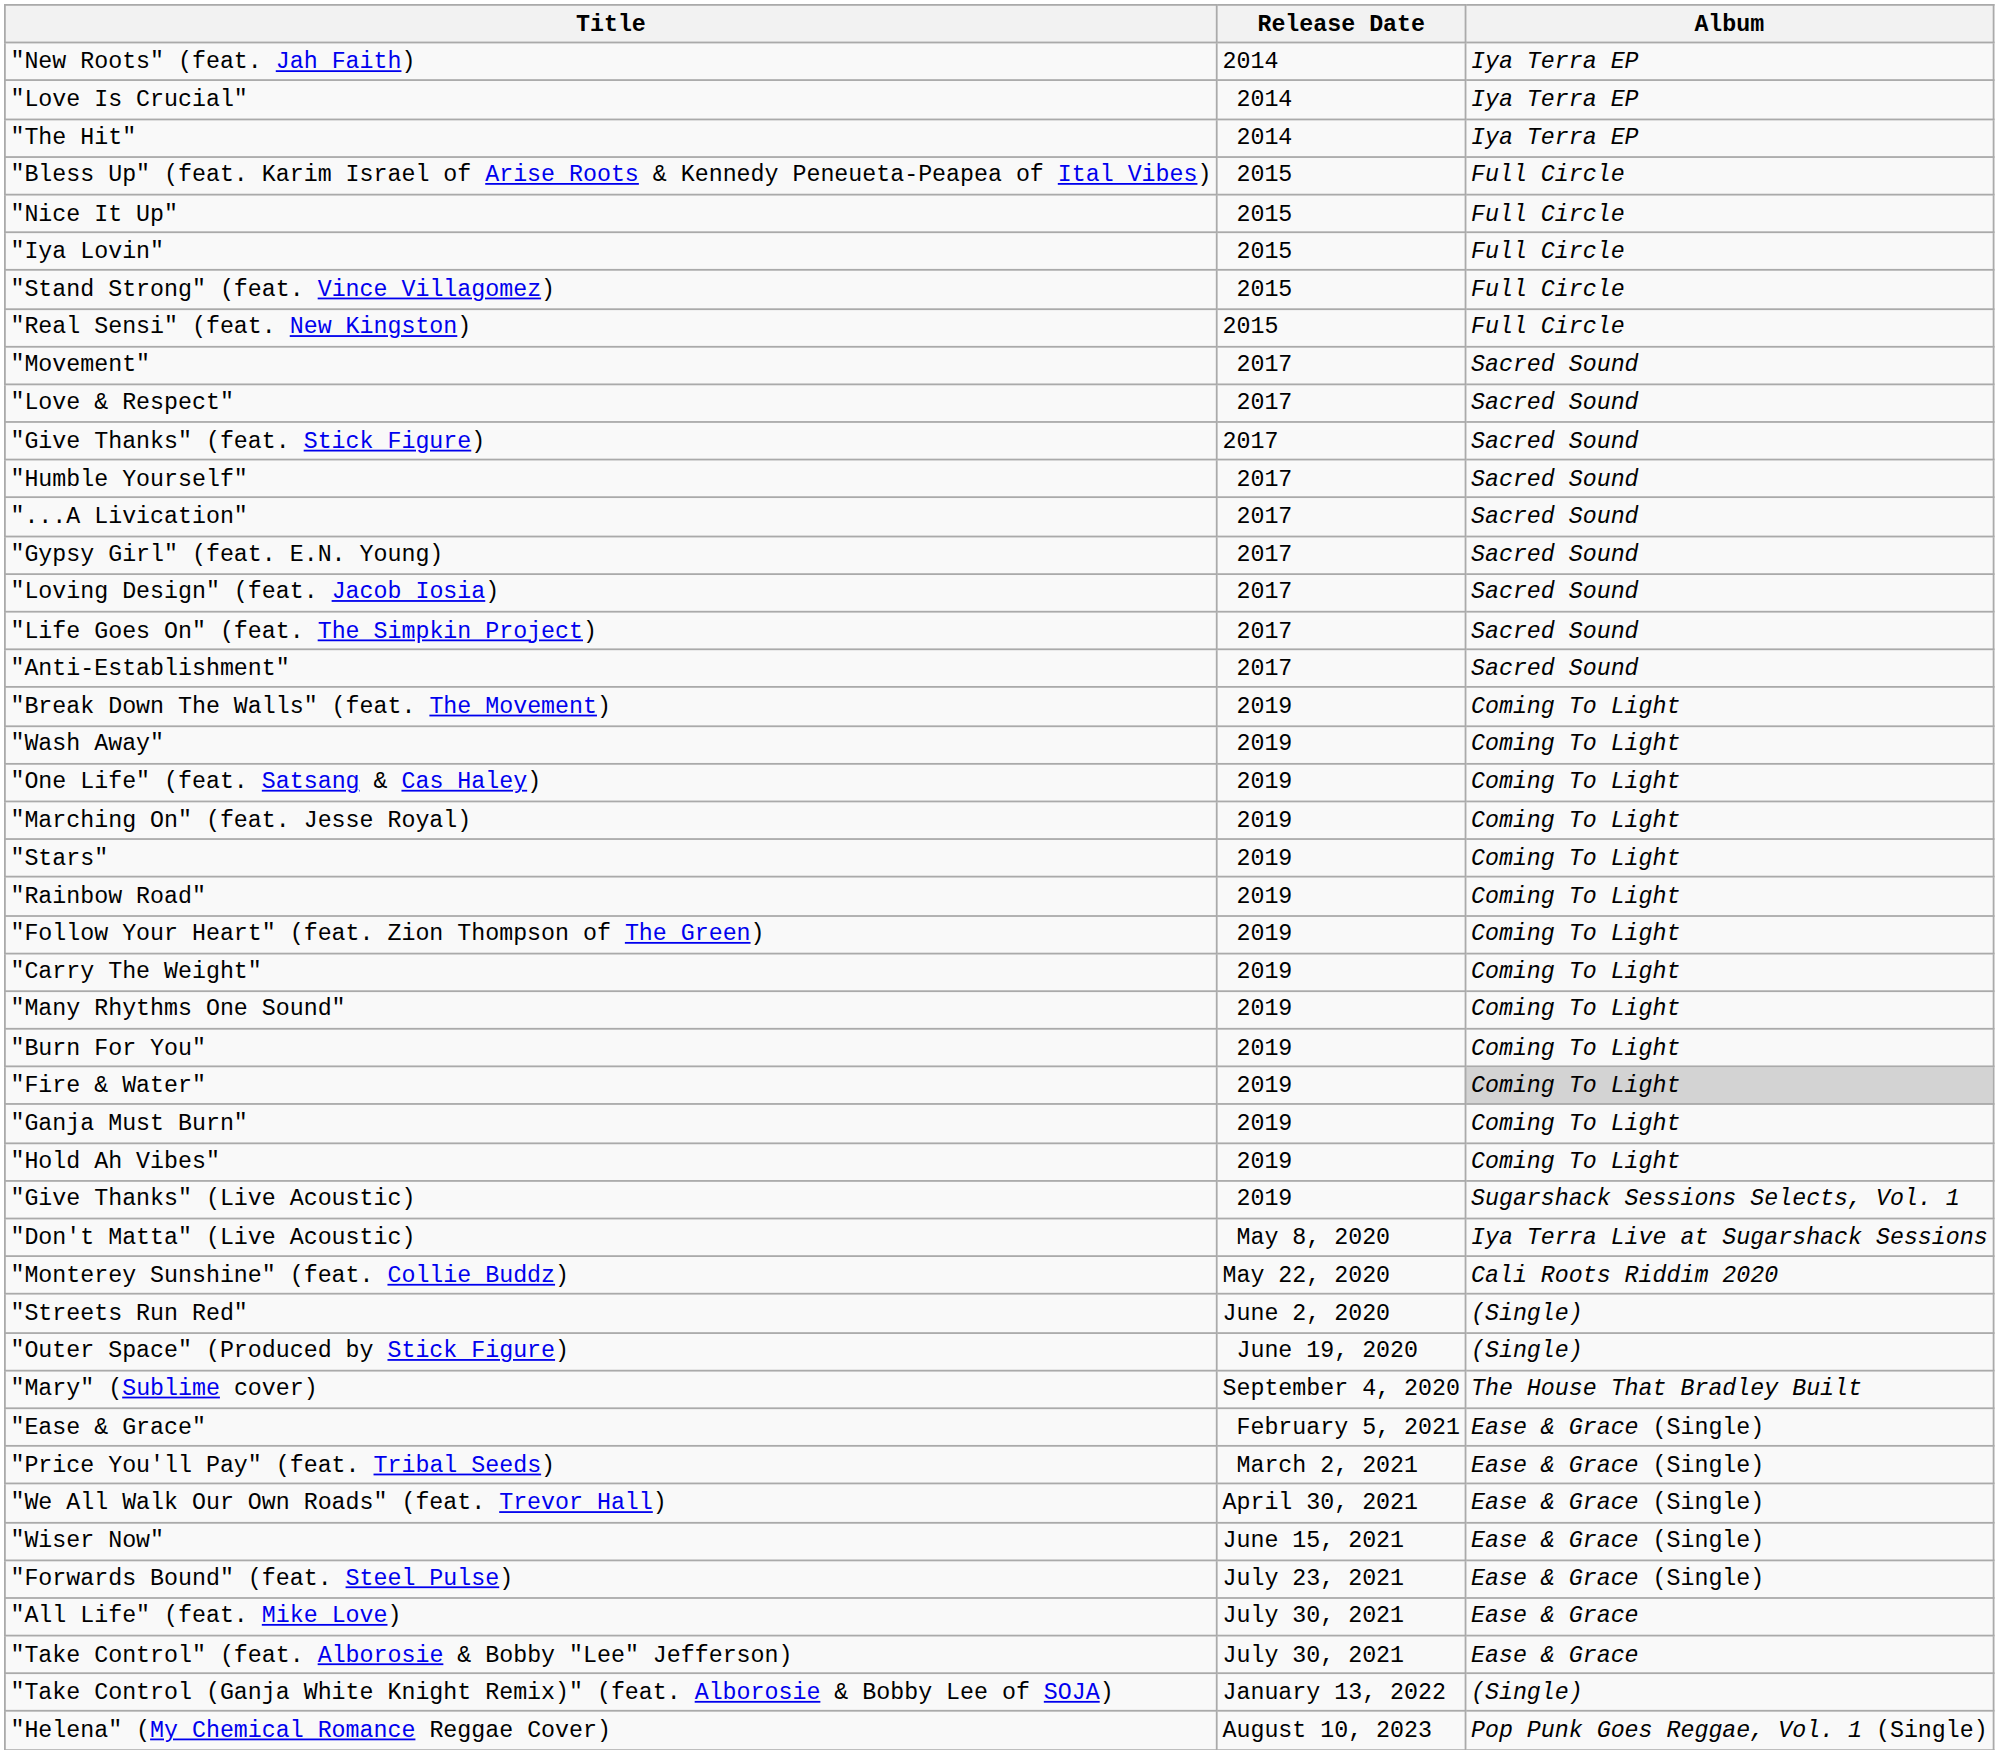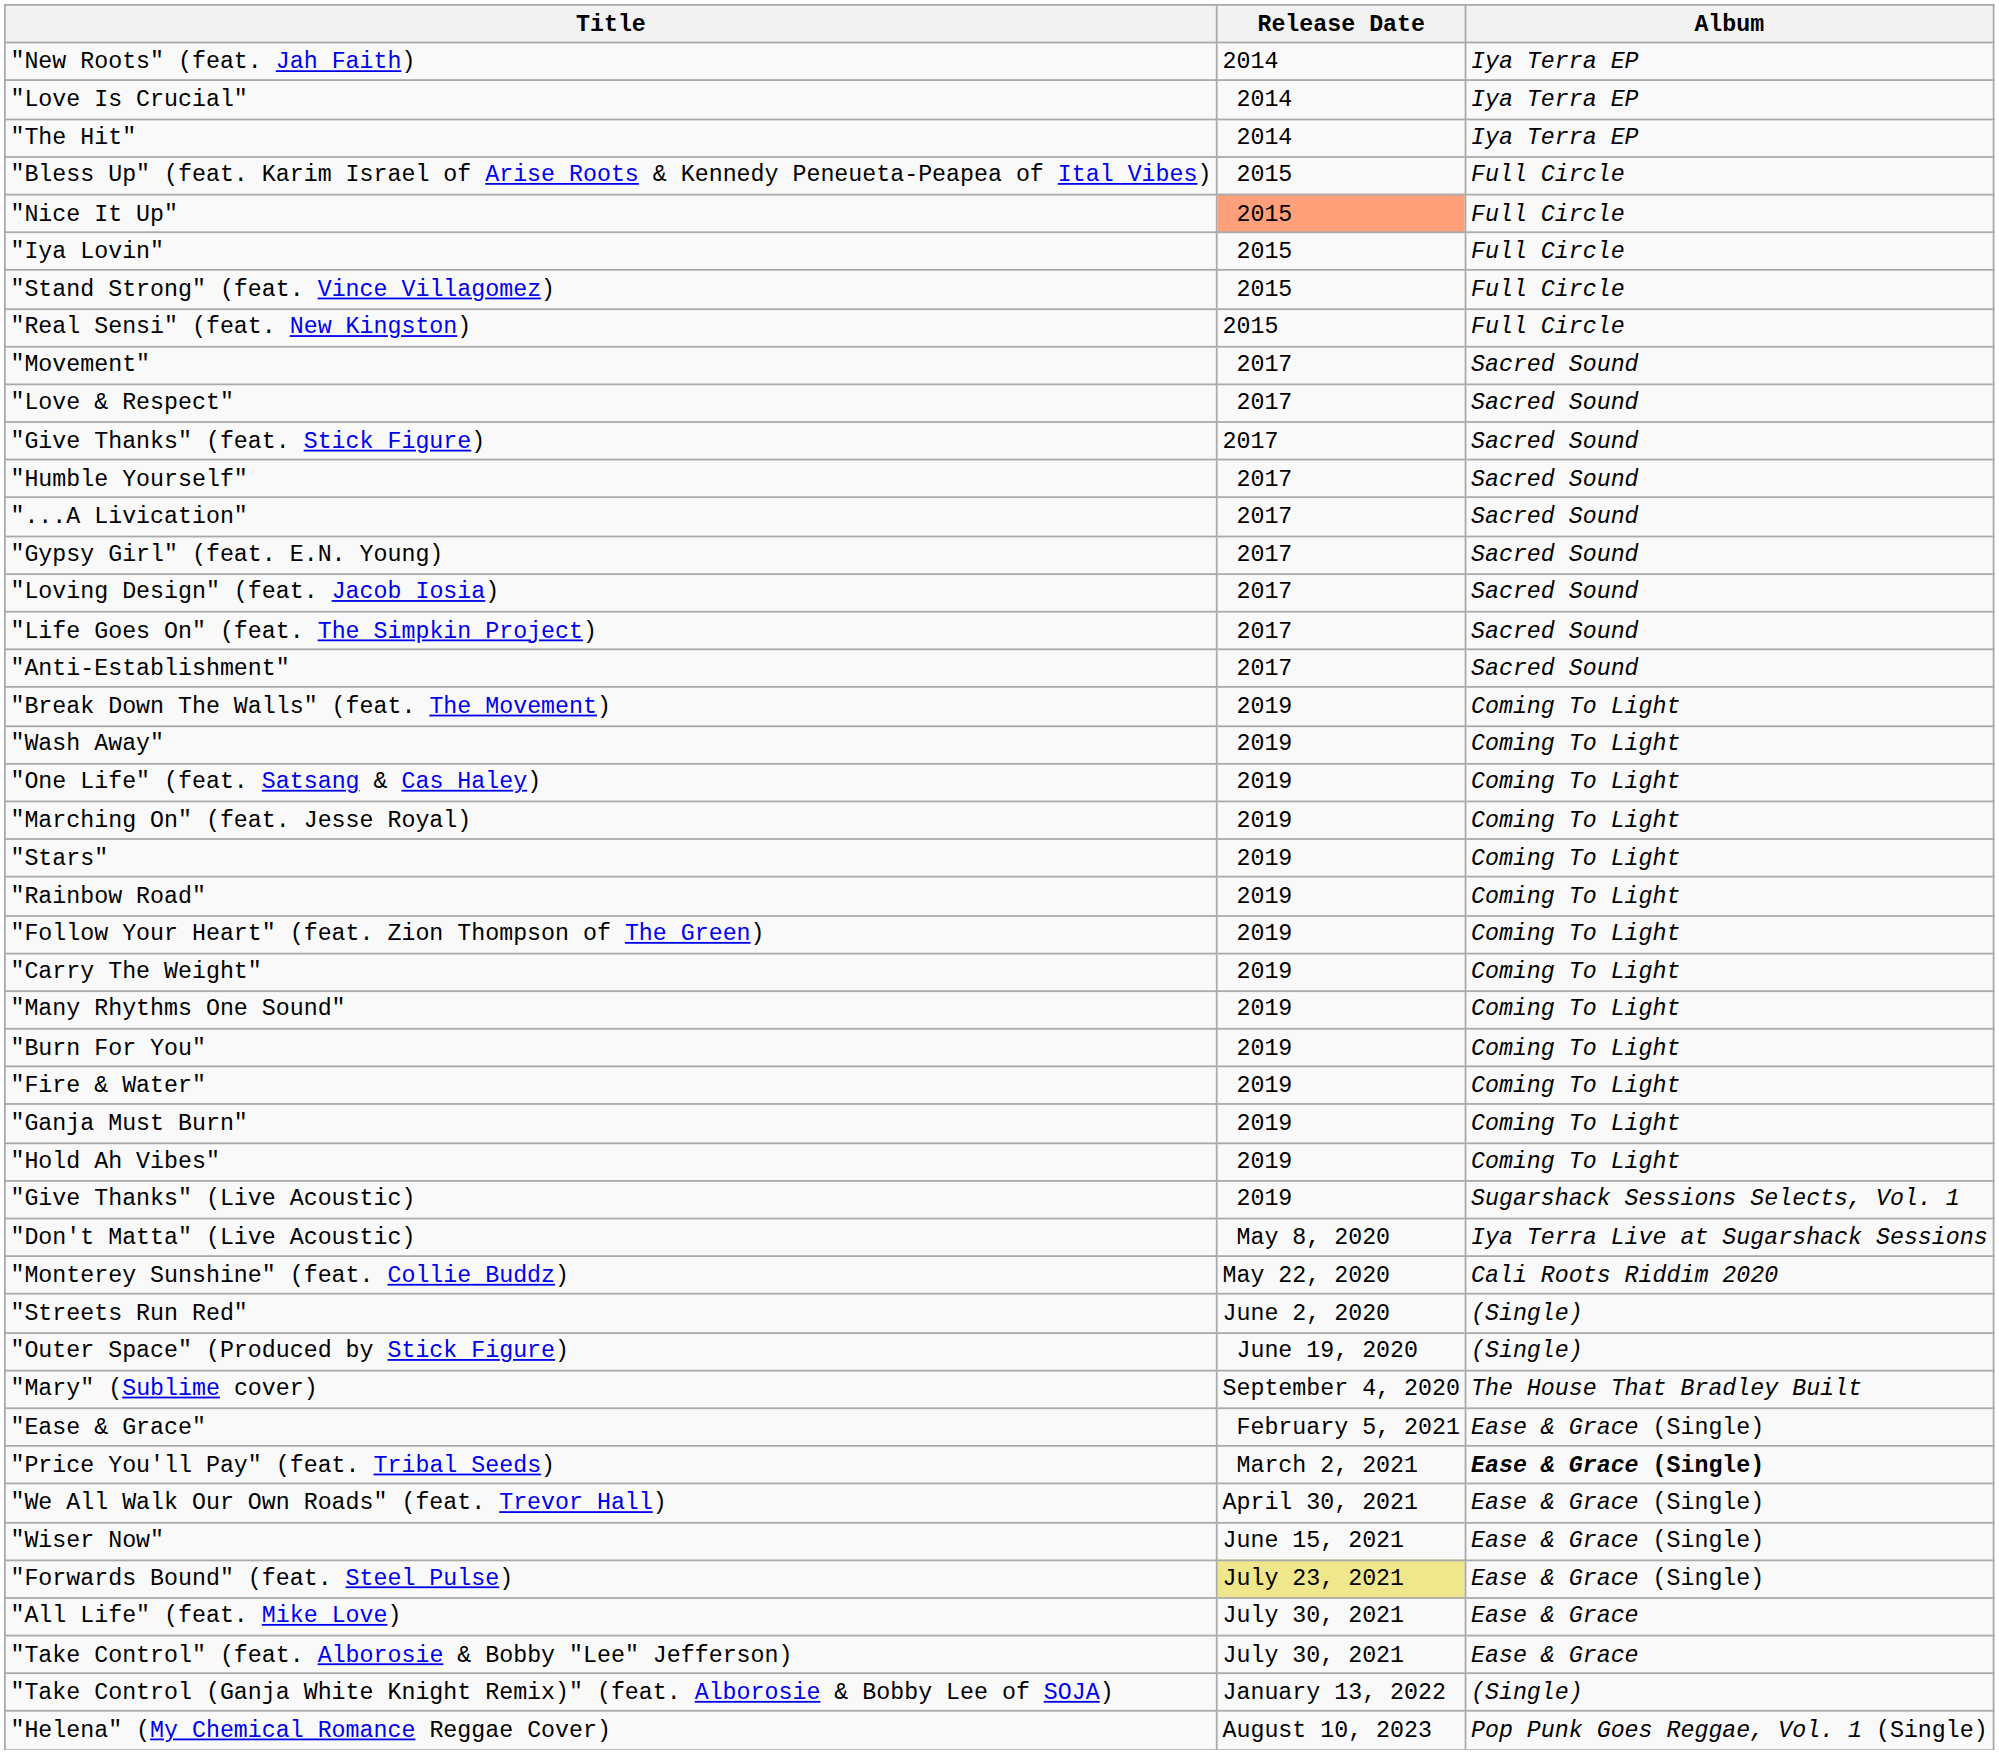(1257, 213) no background -> (1257, 213) lightsalmon background
(1576, 1086) lightgrey background -> (1576, 1086) no background
(1618, 1465) normal -> (1618, 1465) bold
(1313, 1579) no background -> (1313, 1579) khaki background
